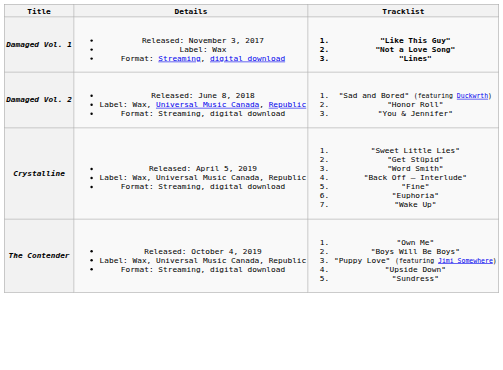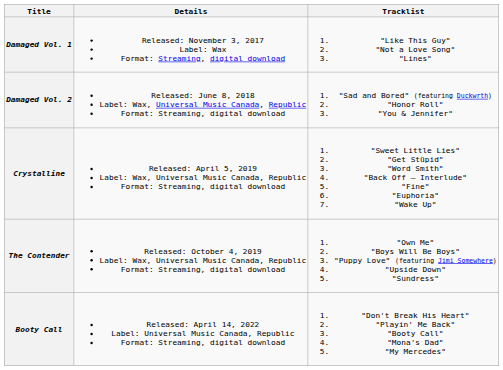(403, 49) bold -> (403, 49) normal
+ row: (39, 329)
